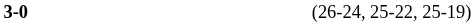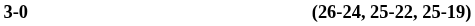(392, 12) normal -> (392, 12) bold
